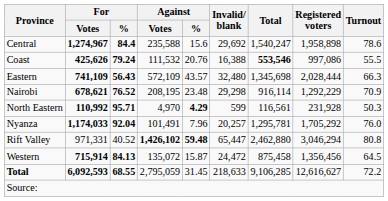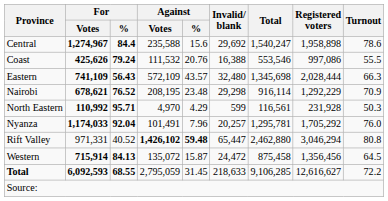(274, 60) bold -> (274, 60) normal
(199, 108) bold -> (199, 108) normal
